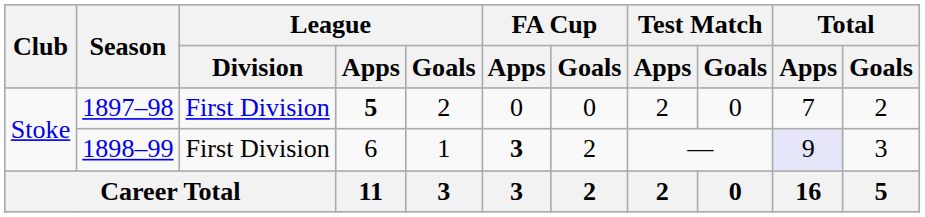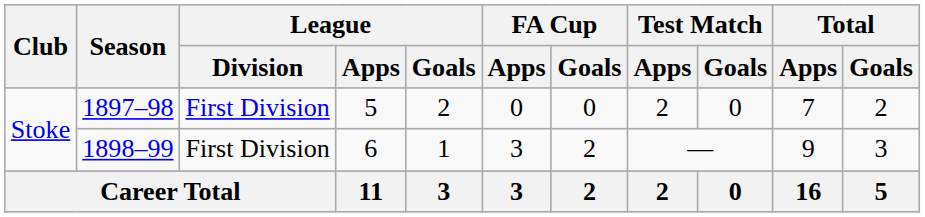(371, 107) bold -> (371, 107) normal
(517, 149) bold -> (517, 149) normal
(808, 149) lavender background -> (808, 149) no background
